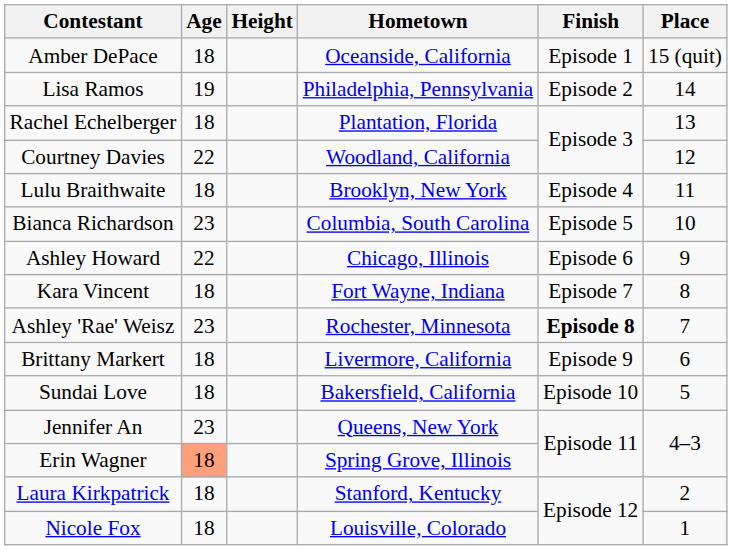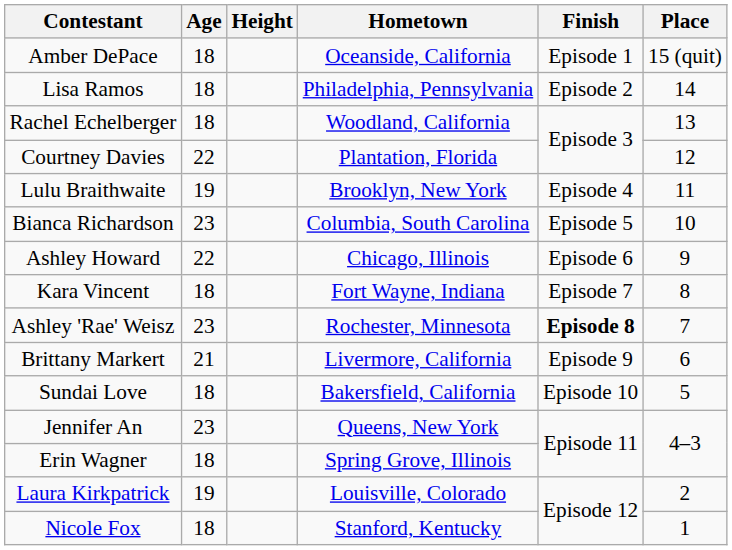(204, 88) 19 -> (204, 88) 18
(418, 122) Plantation, Florida -> (418, 122) Woodland, California
(418, 156) Woodland, California -> (418, 156) Plantation, Florida
(204, 190) 18 -> (204, 190) 19
(204, 358) 18 -> (204, 358) 21
(204, 460) lightsalmon background -> (204, 460) no background
(204, 493) 18 -> (204, 493) 19
(418, 493) Stanford, Kentucky -> (418, 493) Louisville, Colorado
(418, 527) Louisville, Colorado -> (418, 527) Stanford, Kentucky
